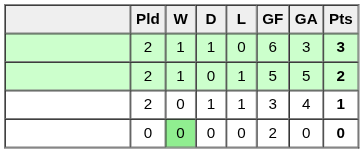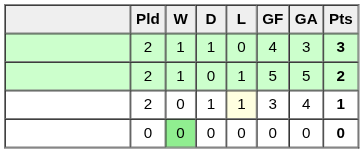(273, 47) 6 -> (273, 47) 4
(241, 104) no background -> (241, 104) lightyellow background
(273, 133) 2 -> (273, 133) 0
